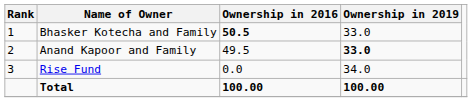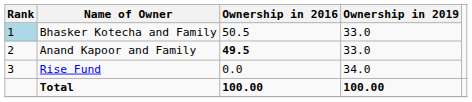(11, 32) no background -> (11, 32) lightblue background
(236, 32) bold -> (236, 32) normal
(236, 51) normal -> (236, 51) bold
(357, 51) bold -> (357, 51) normal
